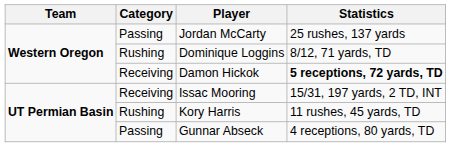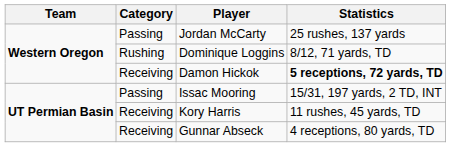(146, 92) Receiving -> (141, 92) Passing
(142, 112) Rushing -> (146, 112) Receiving
(141, 131) Passing -> (146, 131) Receiving
